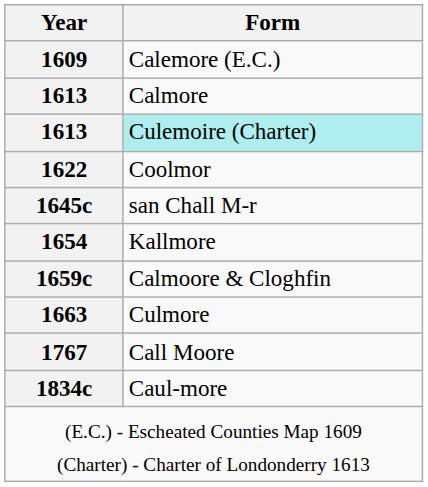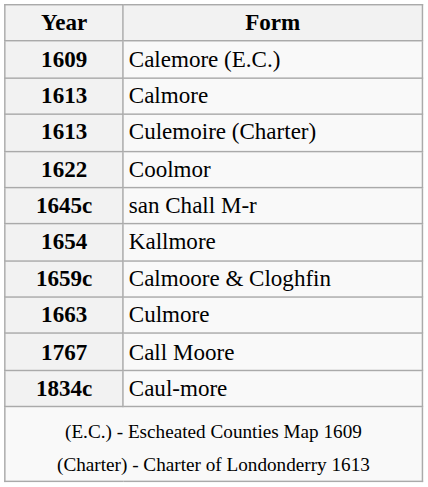(222, 132) paleturquoise background -> (222, 132) no background
